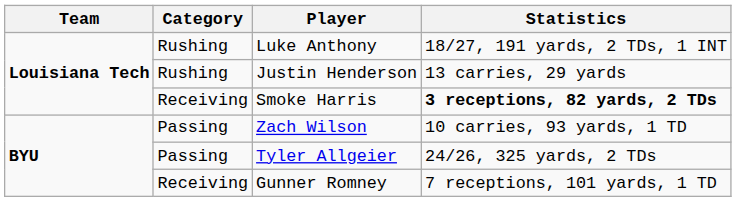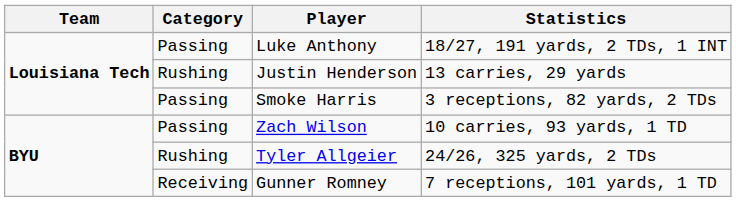(193, 46) Rushing -> (193, 46) Passing
(203, 101) Receiving -> (193, 101) Passing
(571, 101) bold -> (571, 101) normal
(193, 156) Passing -> (193, 156) Rushing
